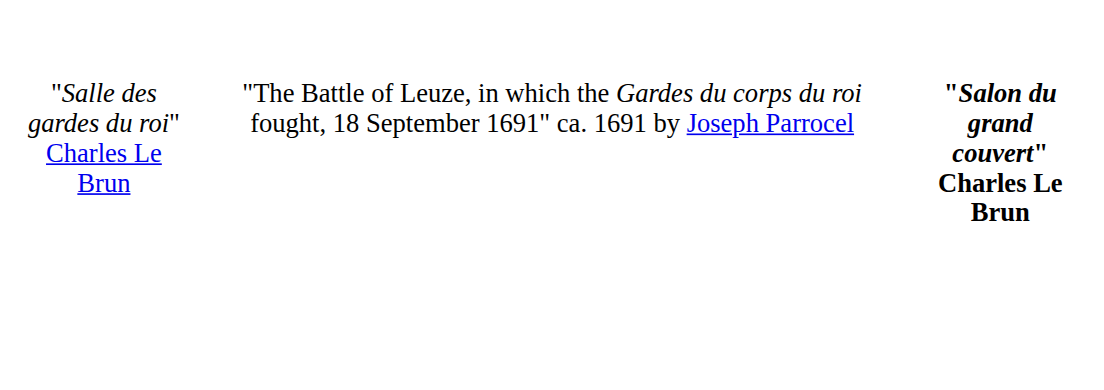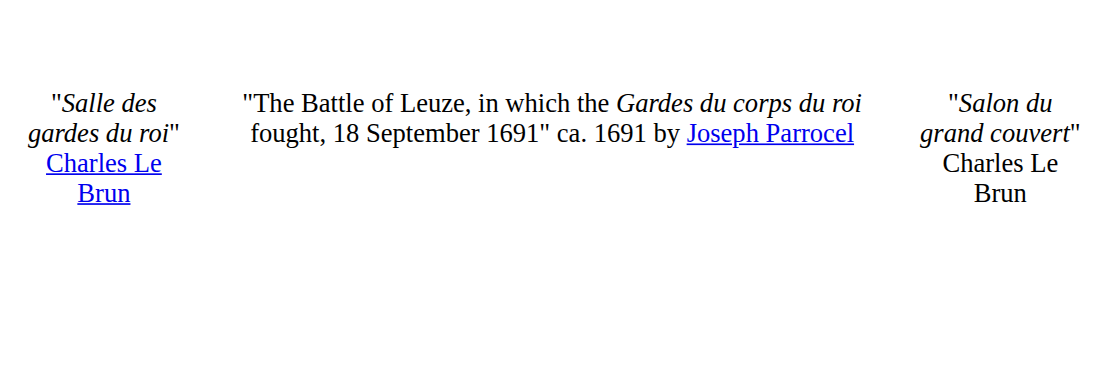(1000, 153) bold -> (1000, 148) normal
